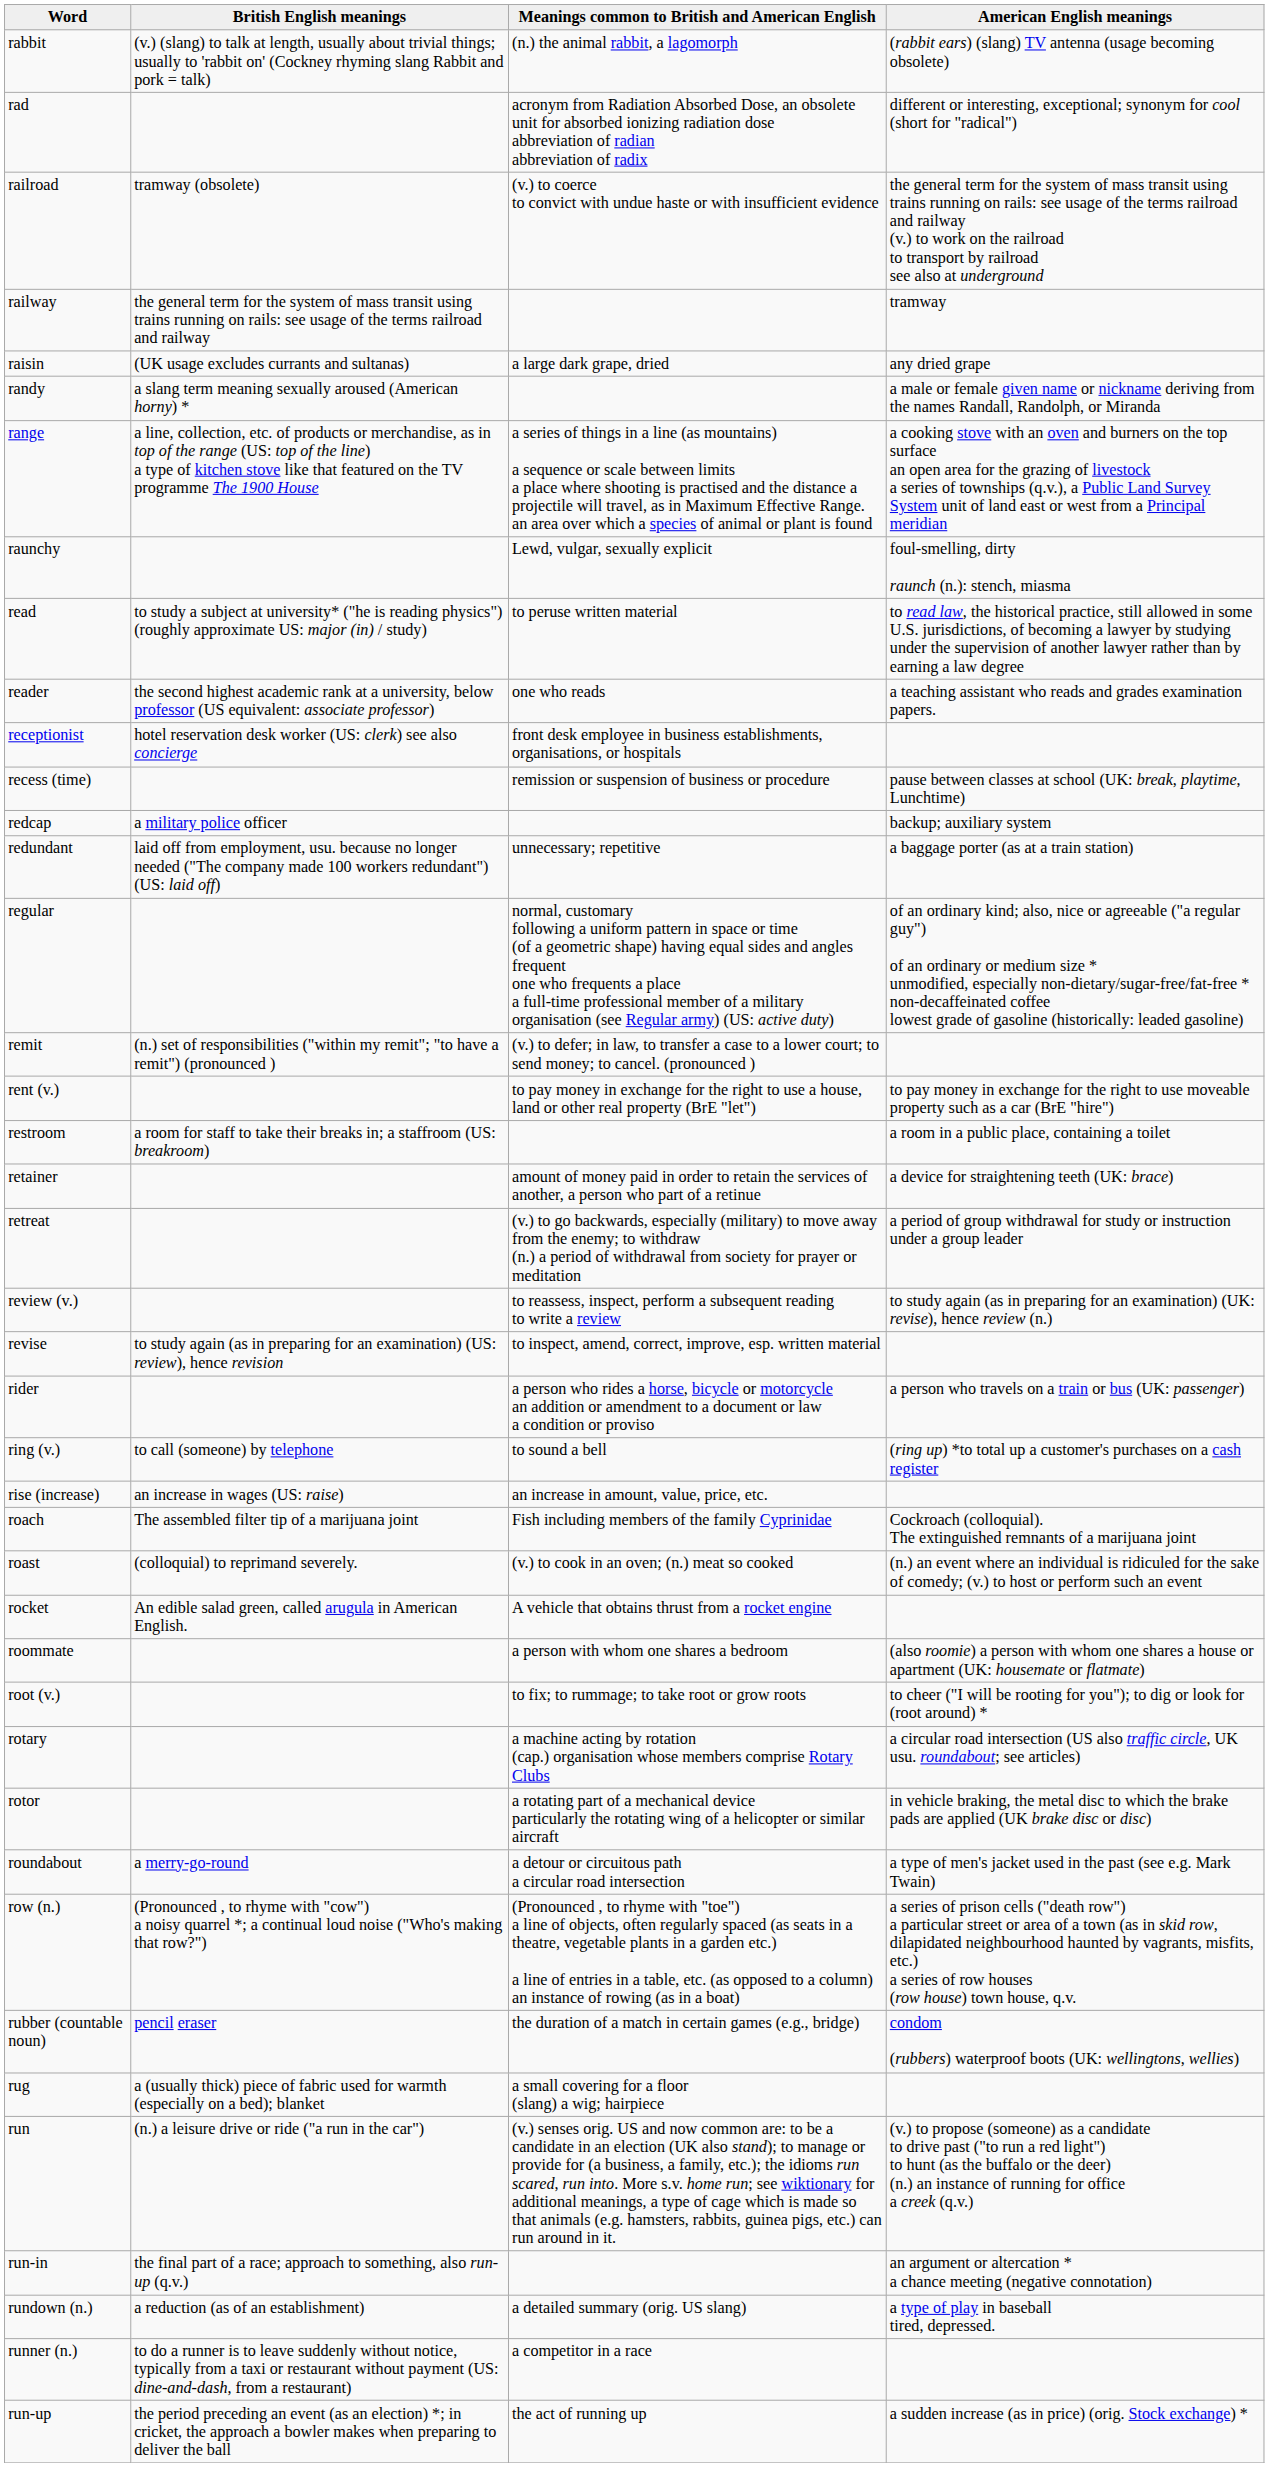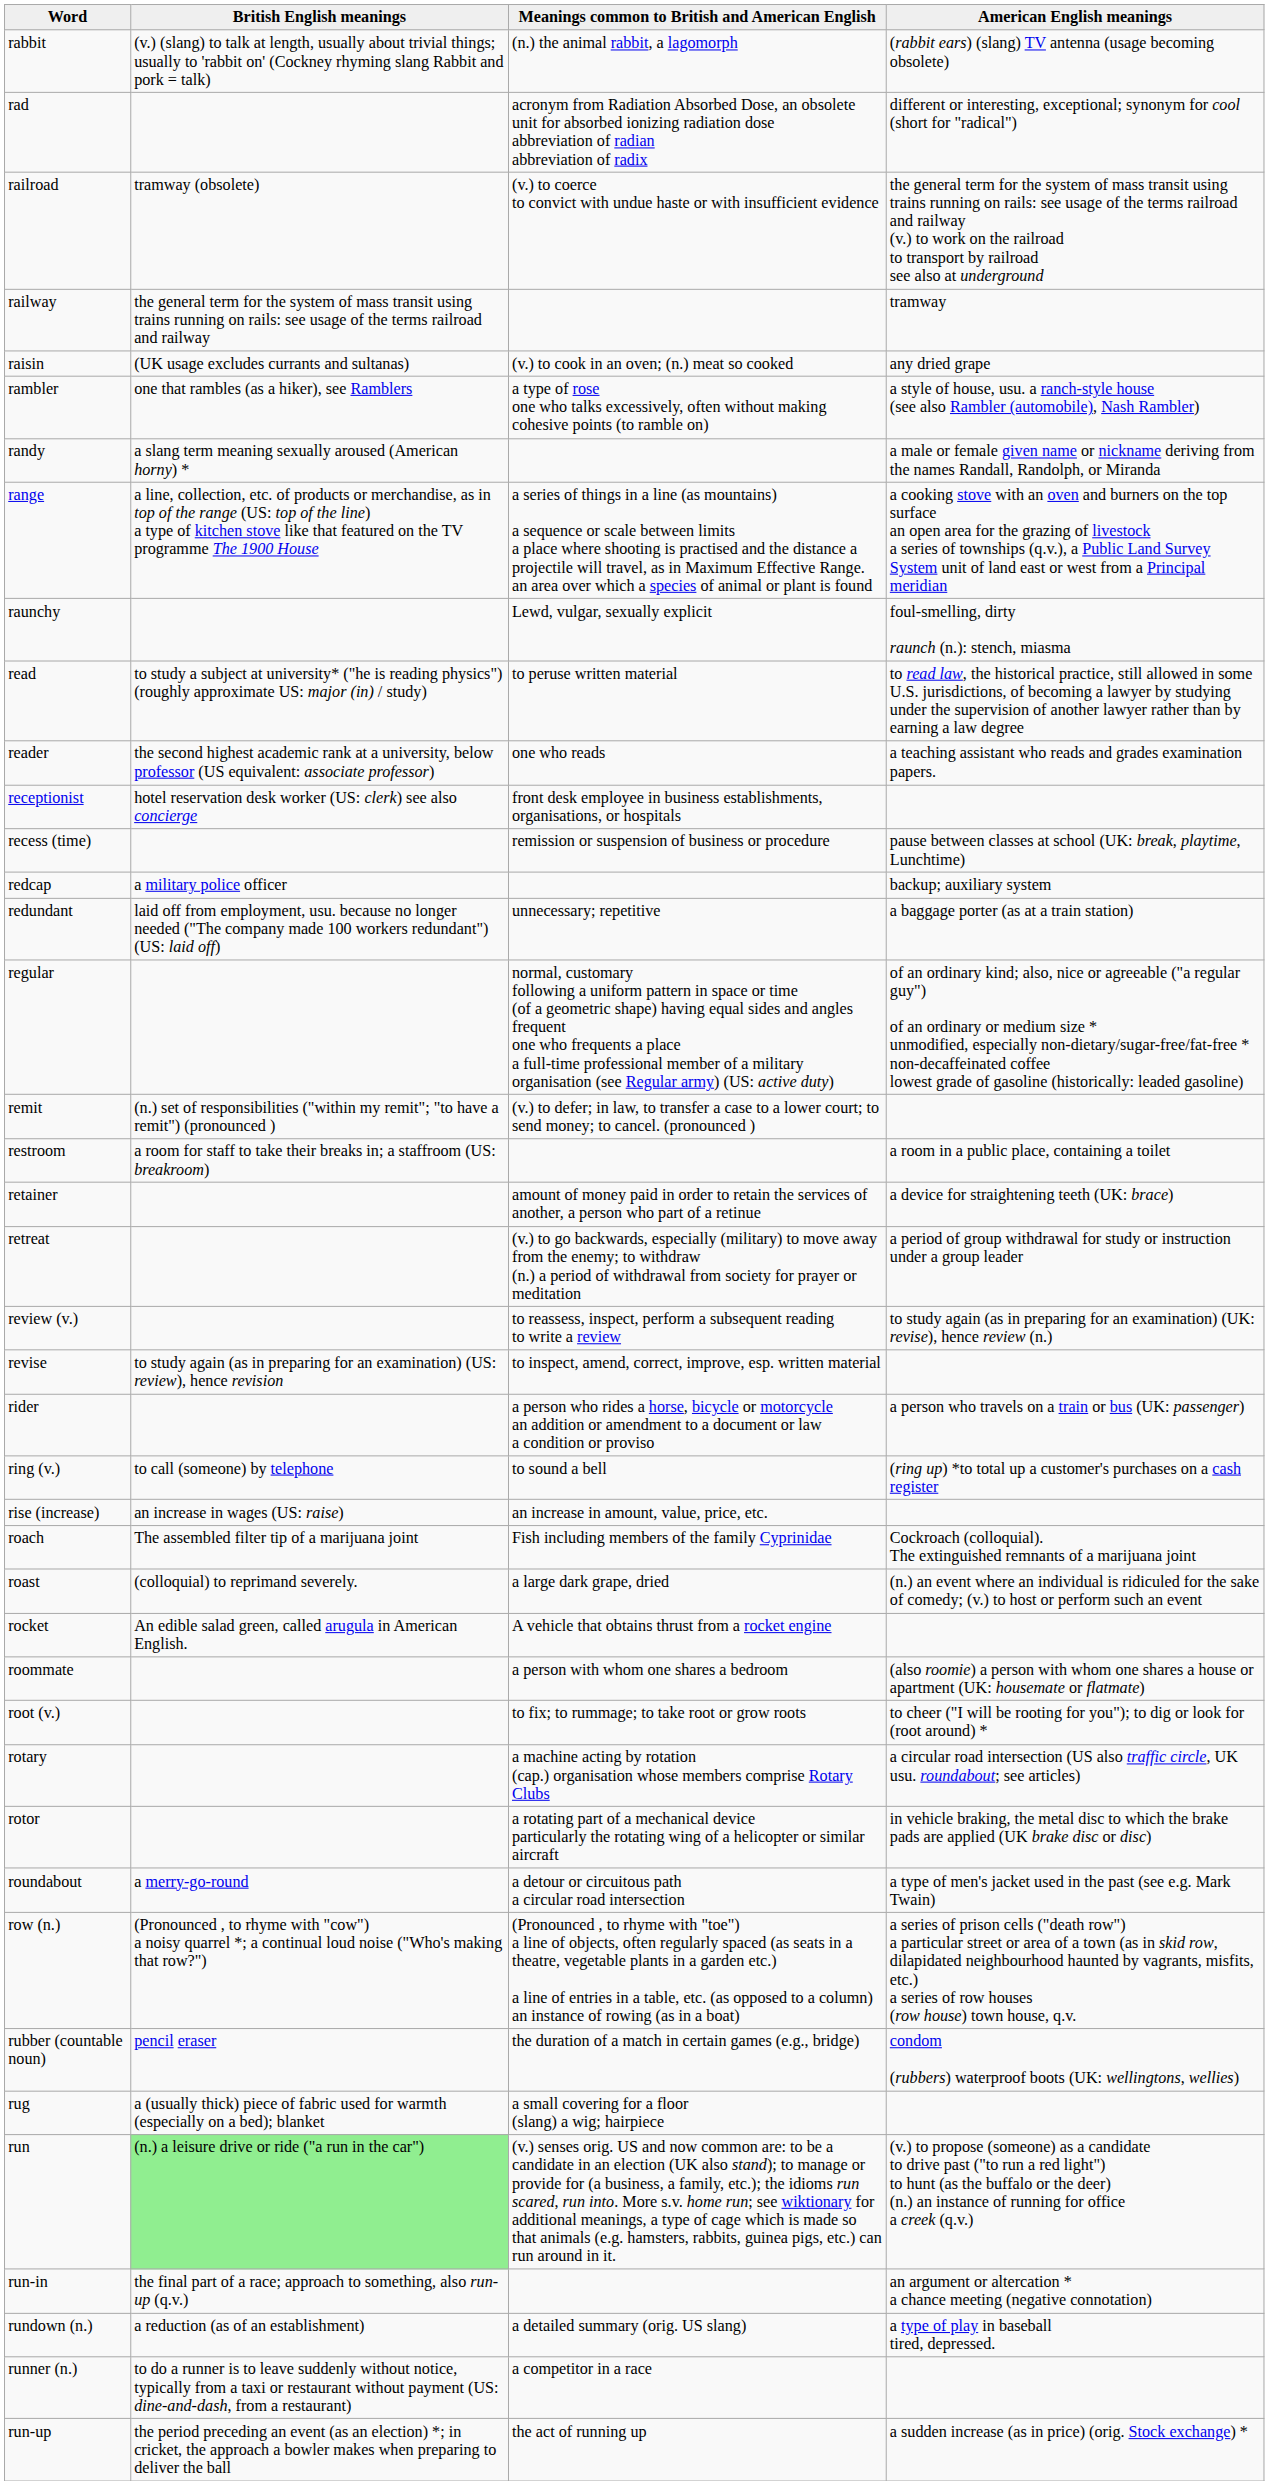(591, 363) a large dark grape, dried -> (653, 363) (v.) to cook in an oven; (n.) meat so cooked
+ row: (33, 389)
- row: (34, 1089)
(653, 1563) (v.) to cook in an oven; (n.) meat so cooked -> (591, 1581) a large dark grape, dried
(279, 2129) no background -> (279, 2147) lightgreen background
